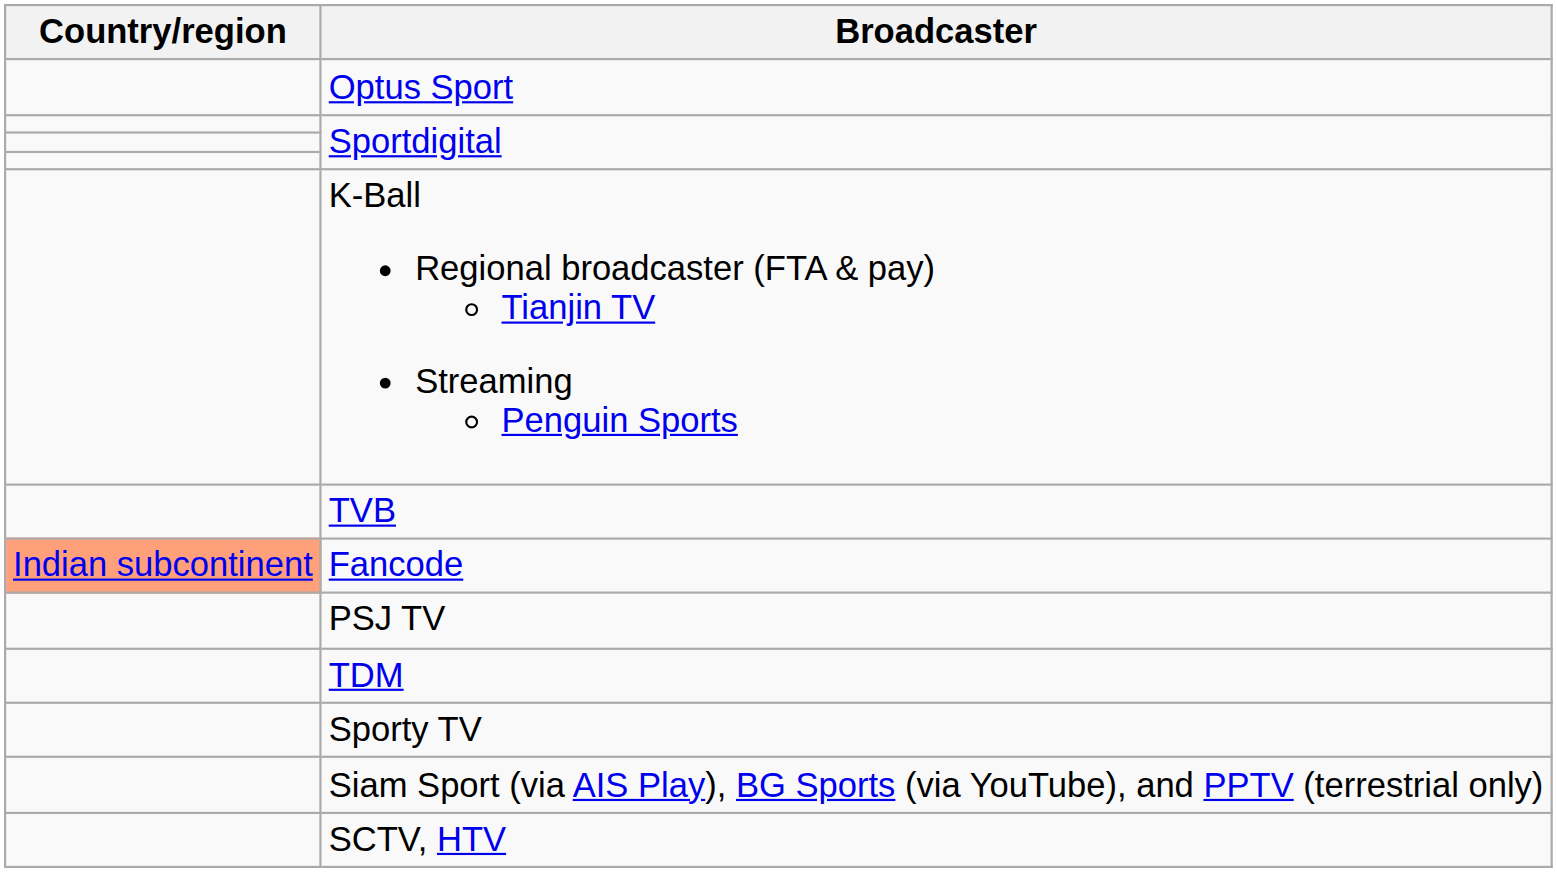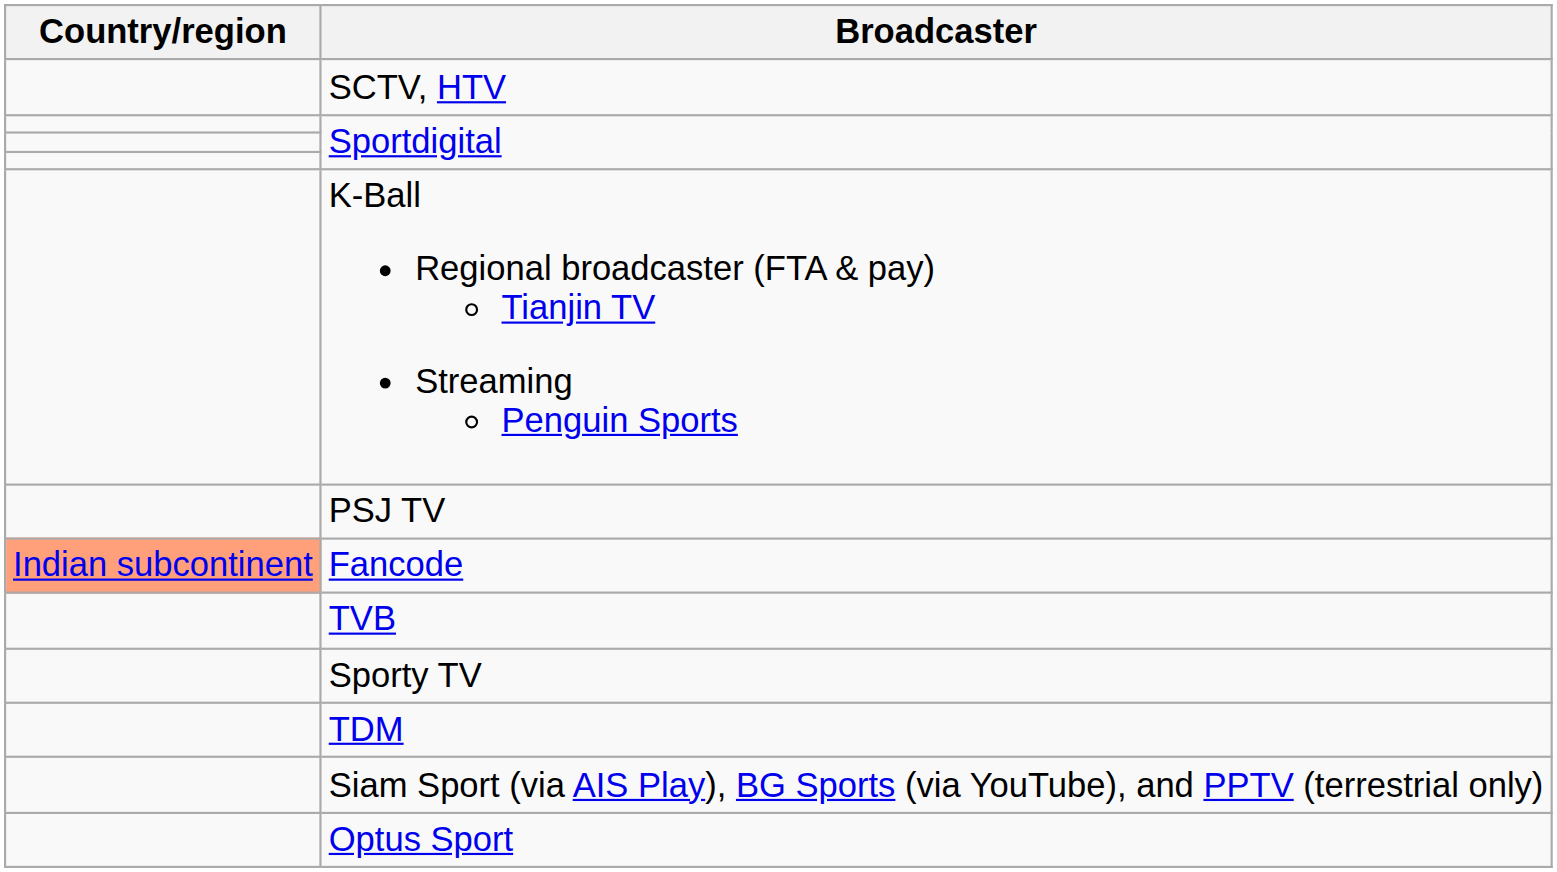(421, 86) Optus Sport -> (417, 86) SCTV, HTV
(362, 510) TVB -> (387, 510) PSJ TV
(387, 619) PSJ TV -> (362, 619) TVB
(366, 674) TDM -> (405, 674) Sporty TV
(405, 729) Sporty TV -> (366, 729) TDM
(417, 839) SCTV, HTV -> (421, 839) Optus Sport
